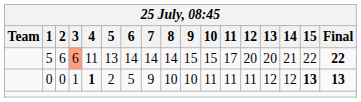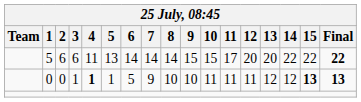(75, 58) lightsalmon background -> (75, 58) no background
(290, 58) 21 -> (290, 58) 22
(111, 79) 2 -> (111, 79) 1
